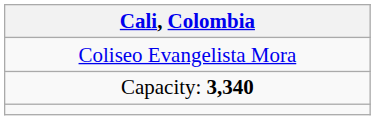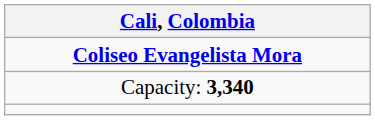(187, 54) normal -> (187, 54) bold
